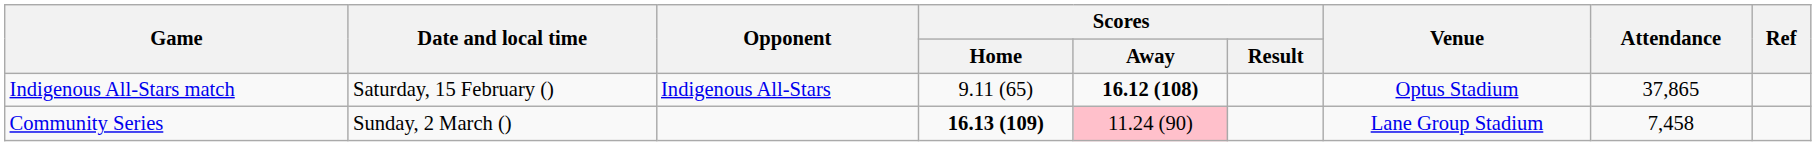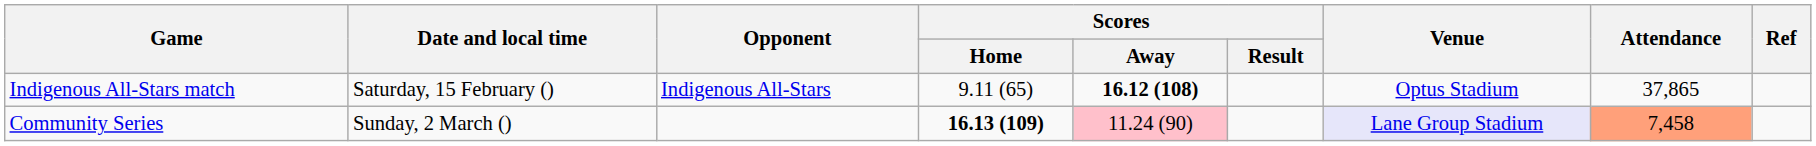(1457, 123) no background -> (1457, 123) lavender background
(1671, 123) no background -> (1671, 123) lightsalmon background
